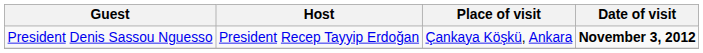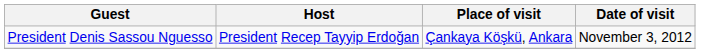(637, 37) bold -> (635, 37) normal
